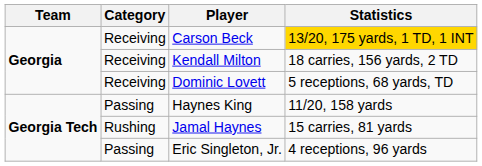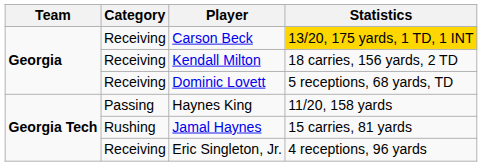(129, 149) Passing -> (135, 149) Receiving
